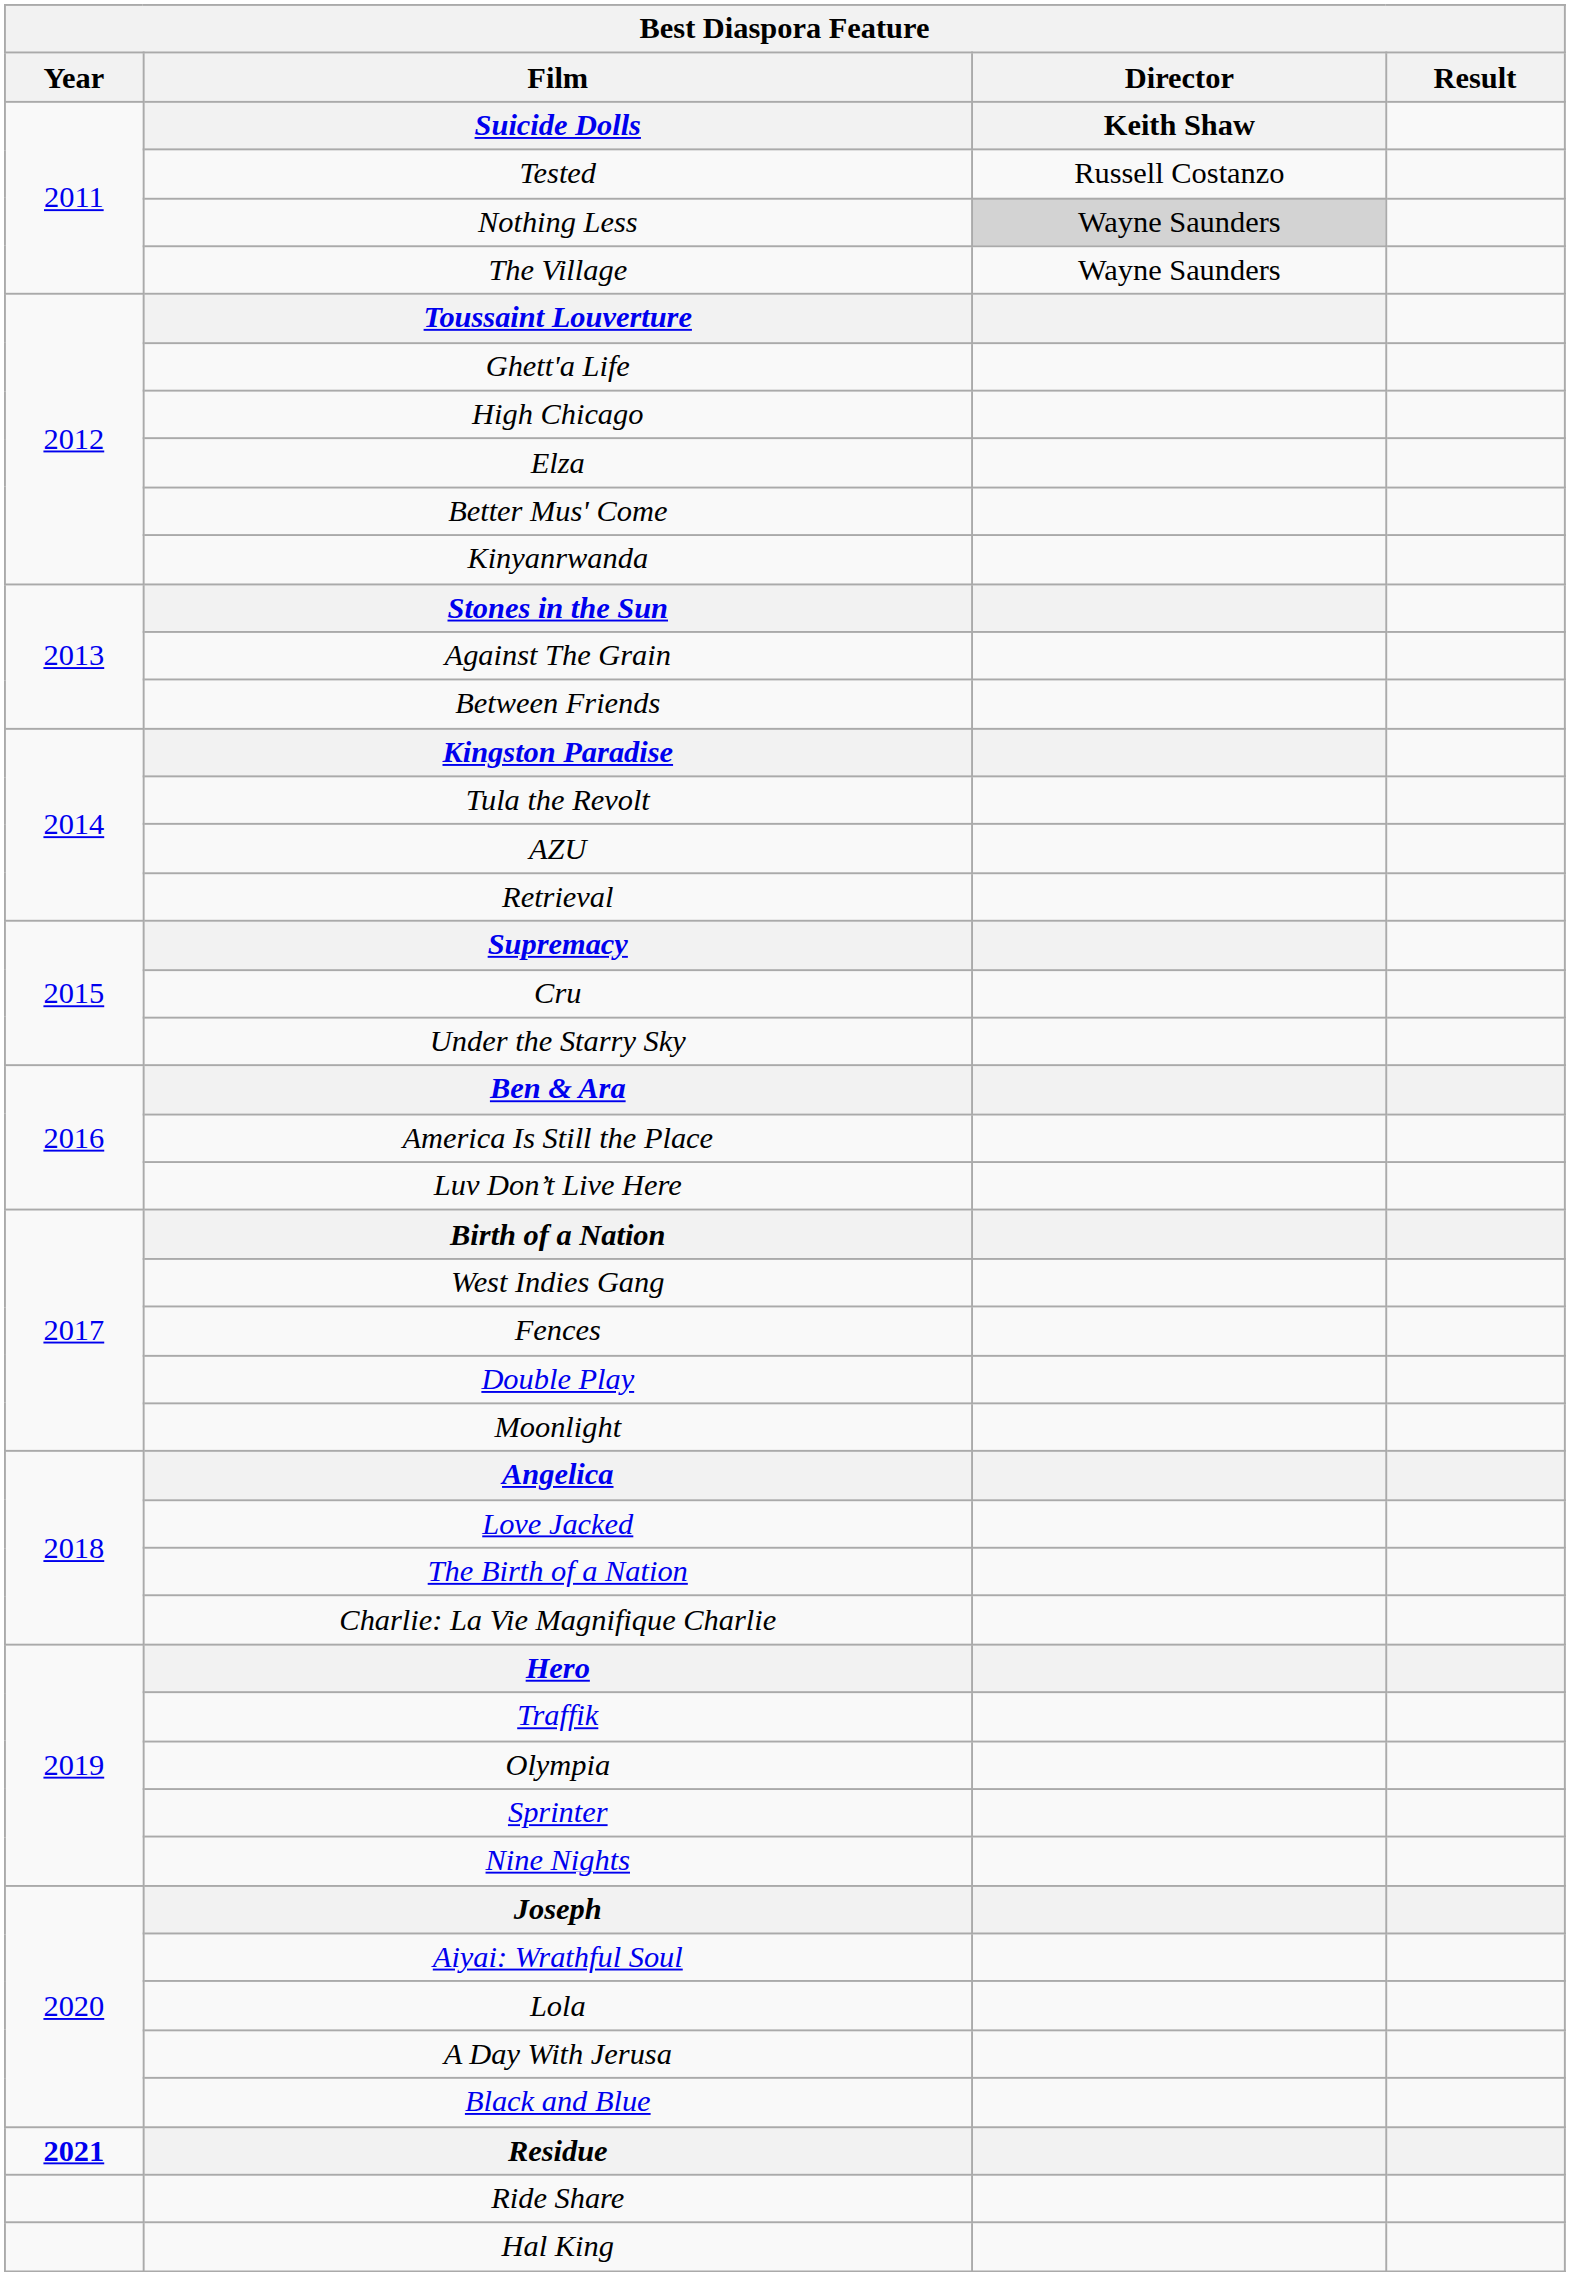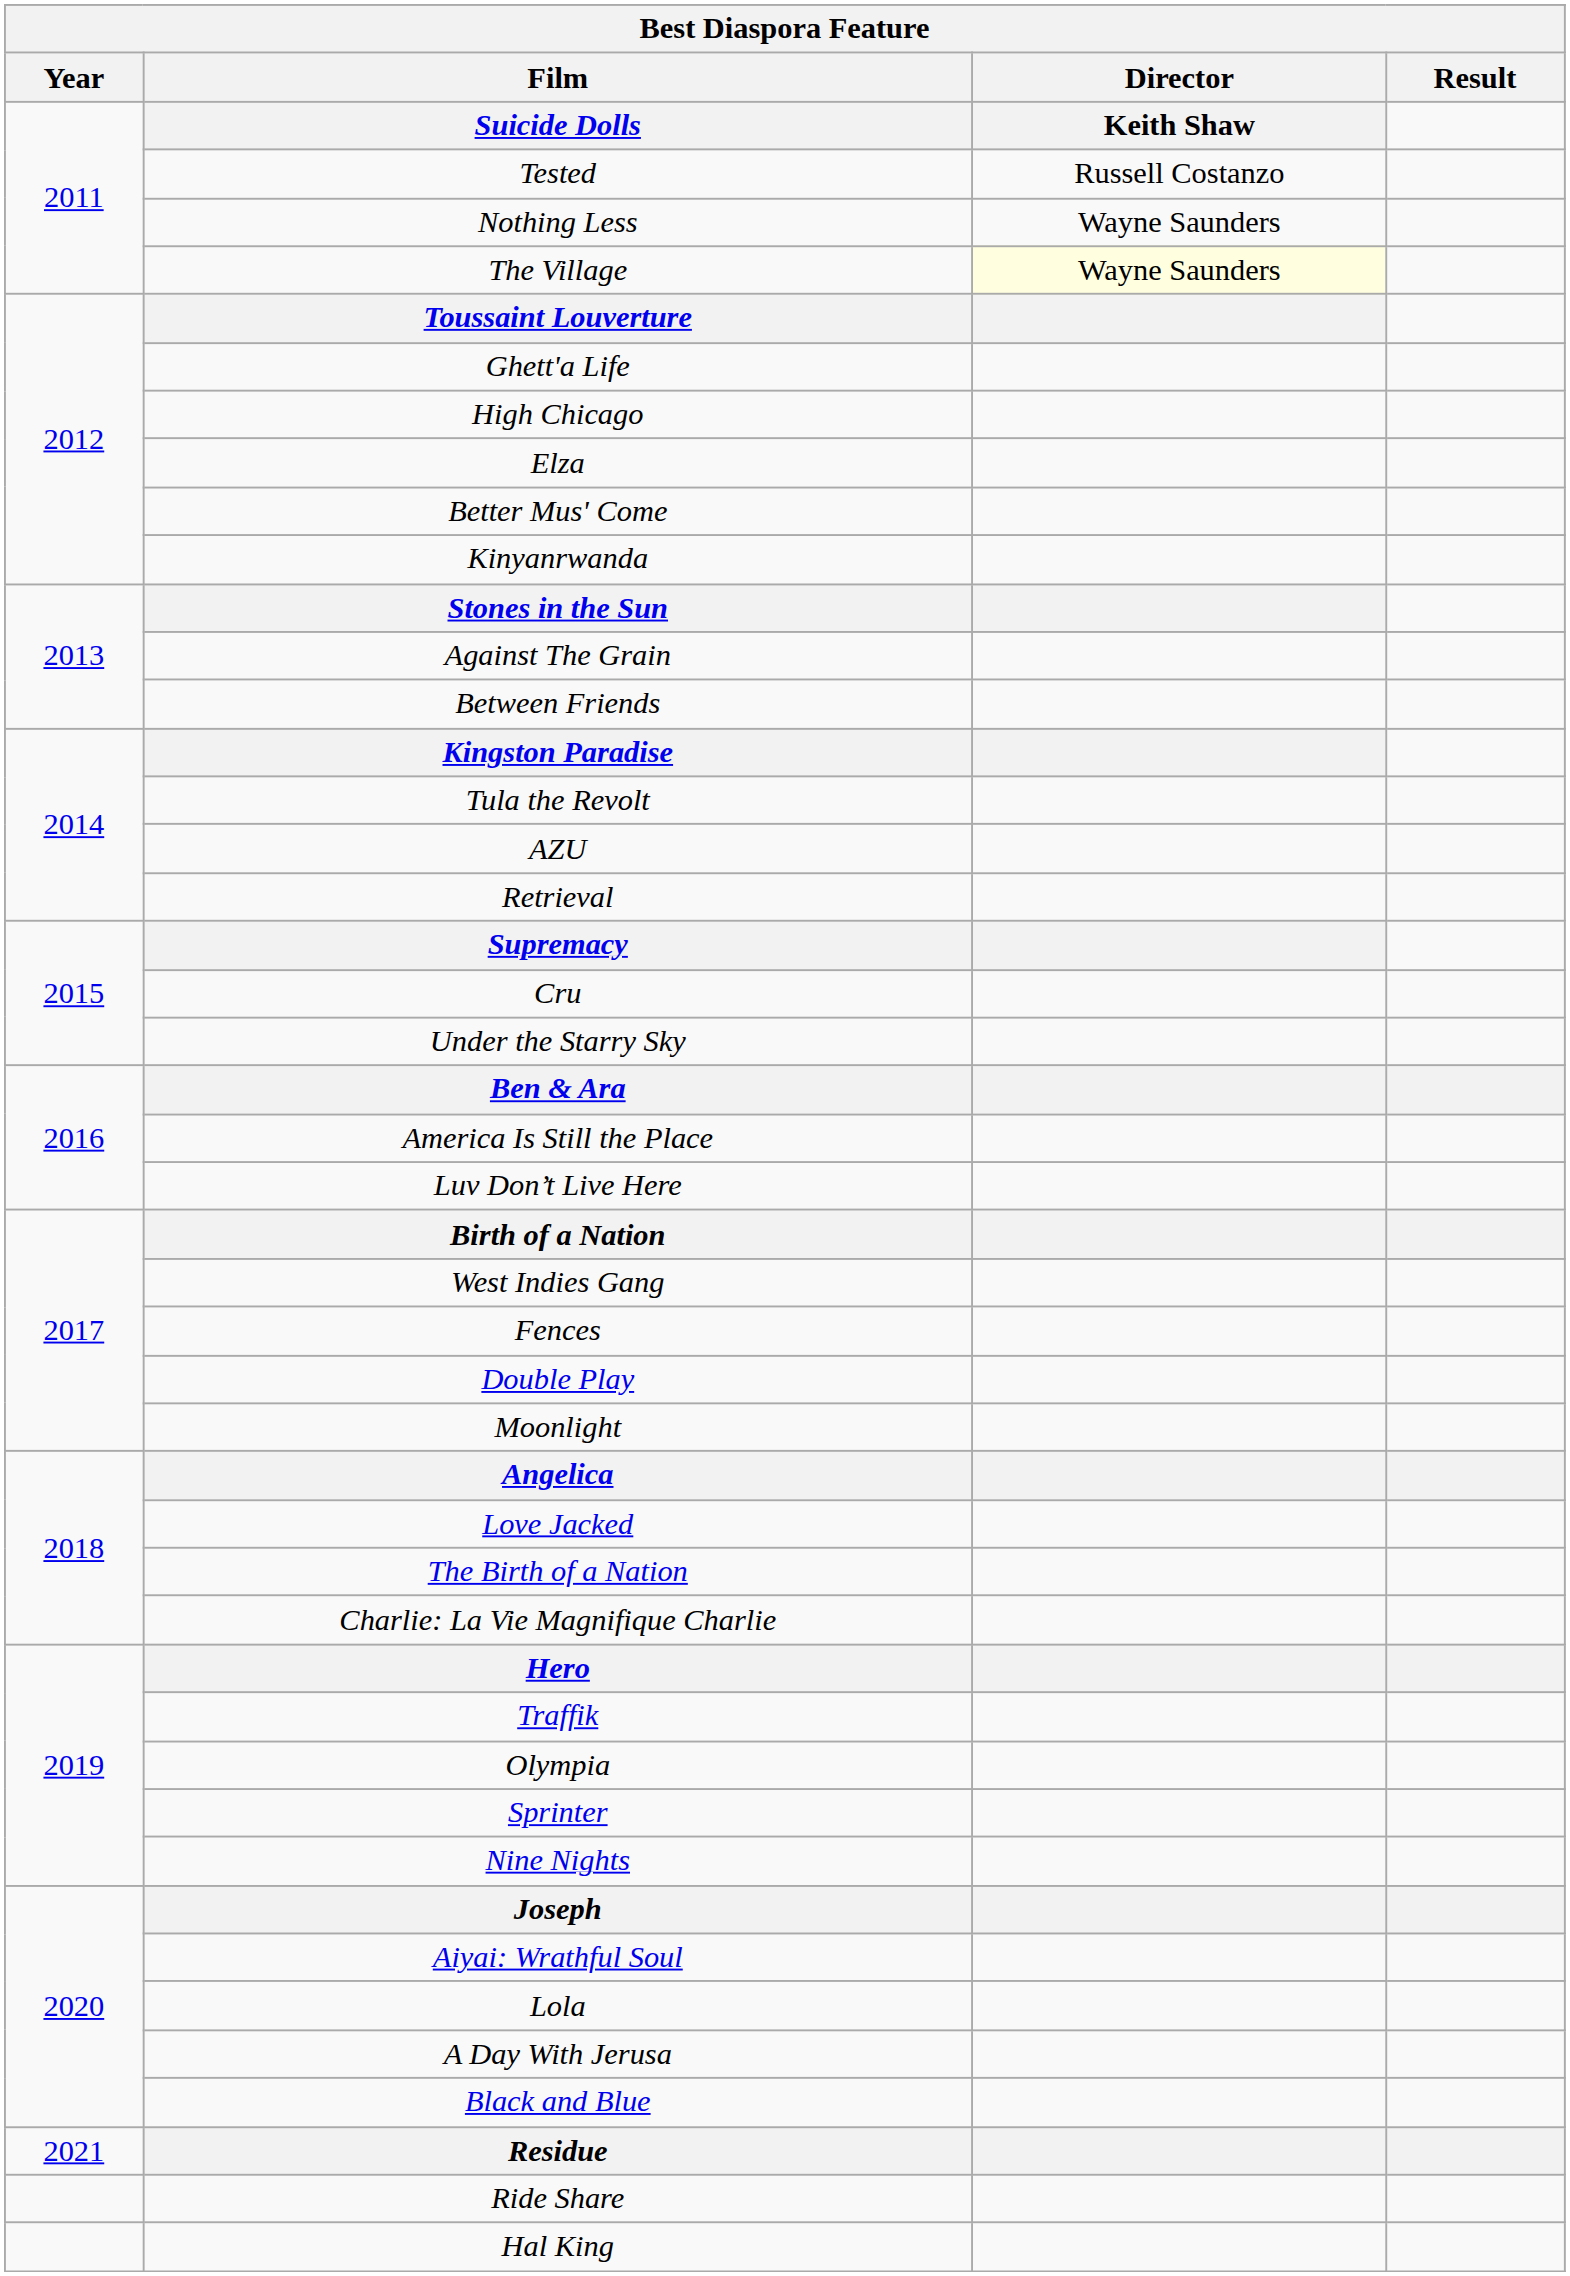(1179, 221) lightgrey background -> (1179, 221) no background
(1179, 269) no background -> (1179, 269) lightyellow background
(74, 2149) bold -> (74, 2149) normal
